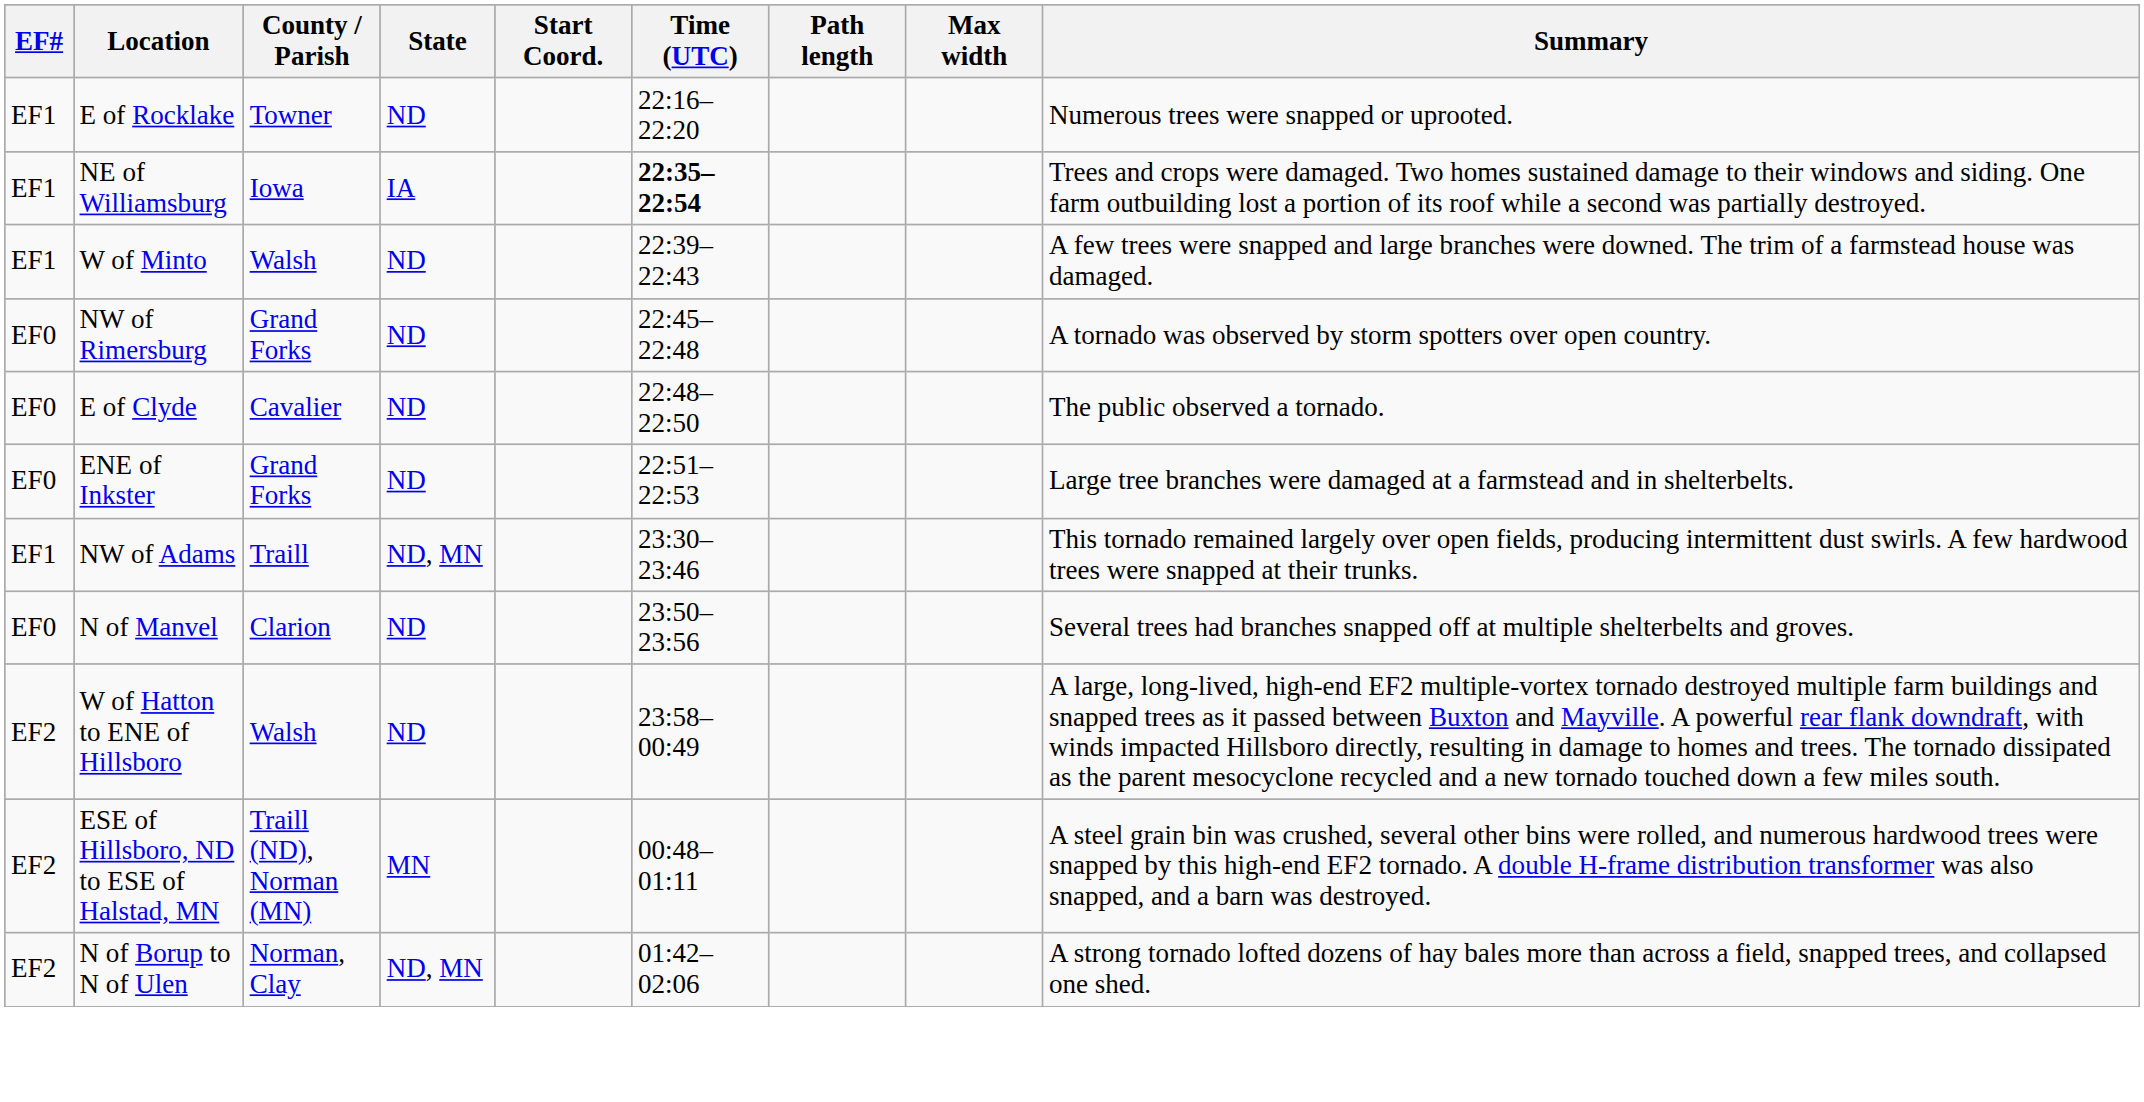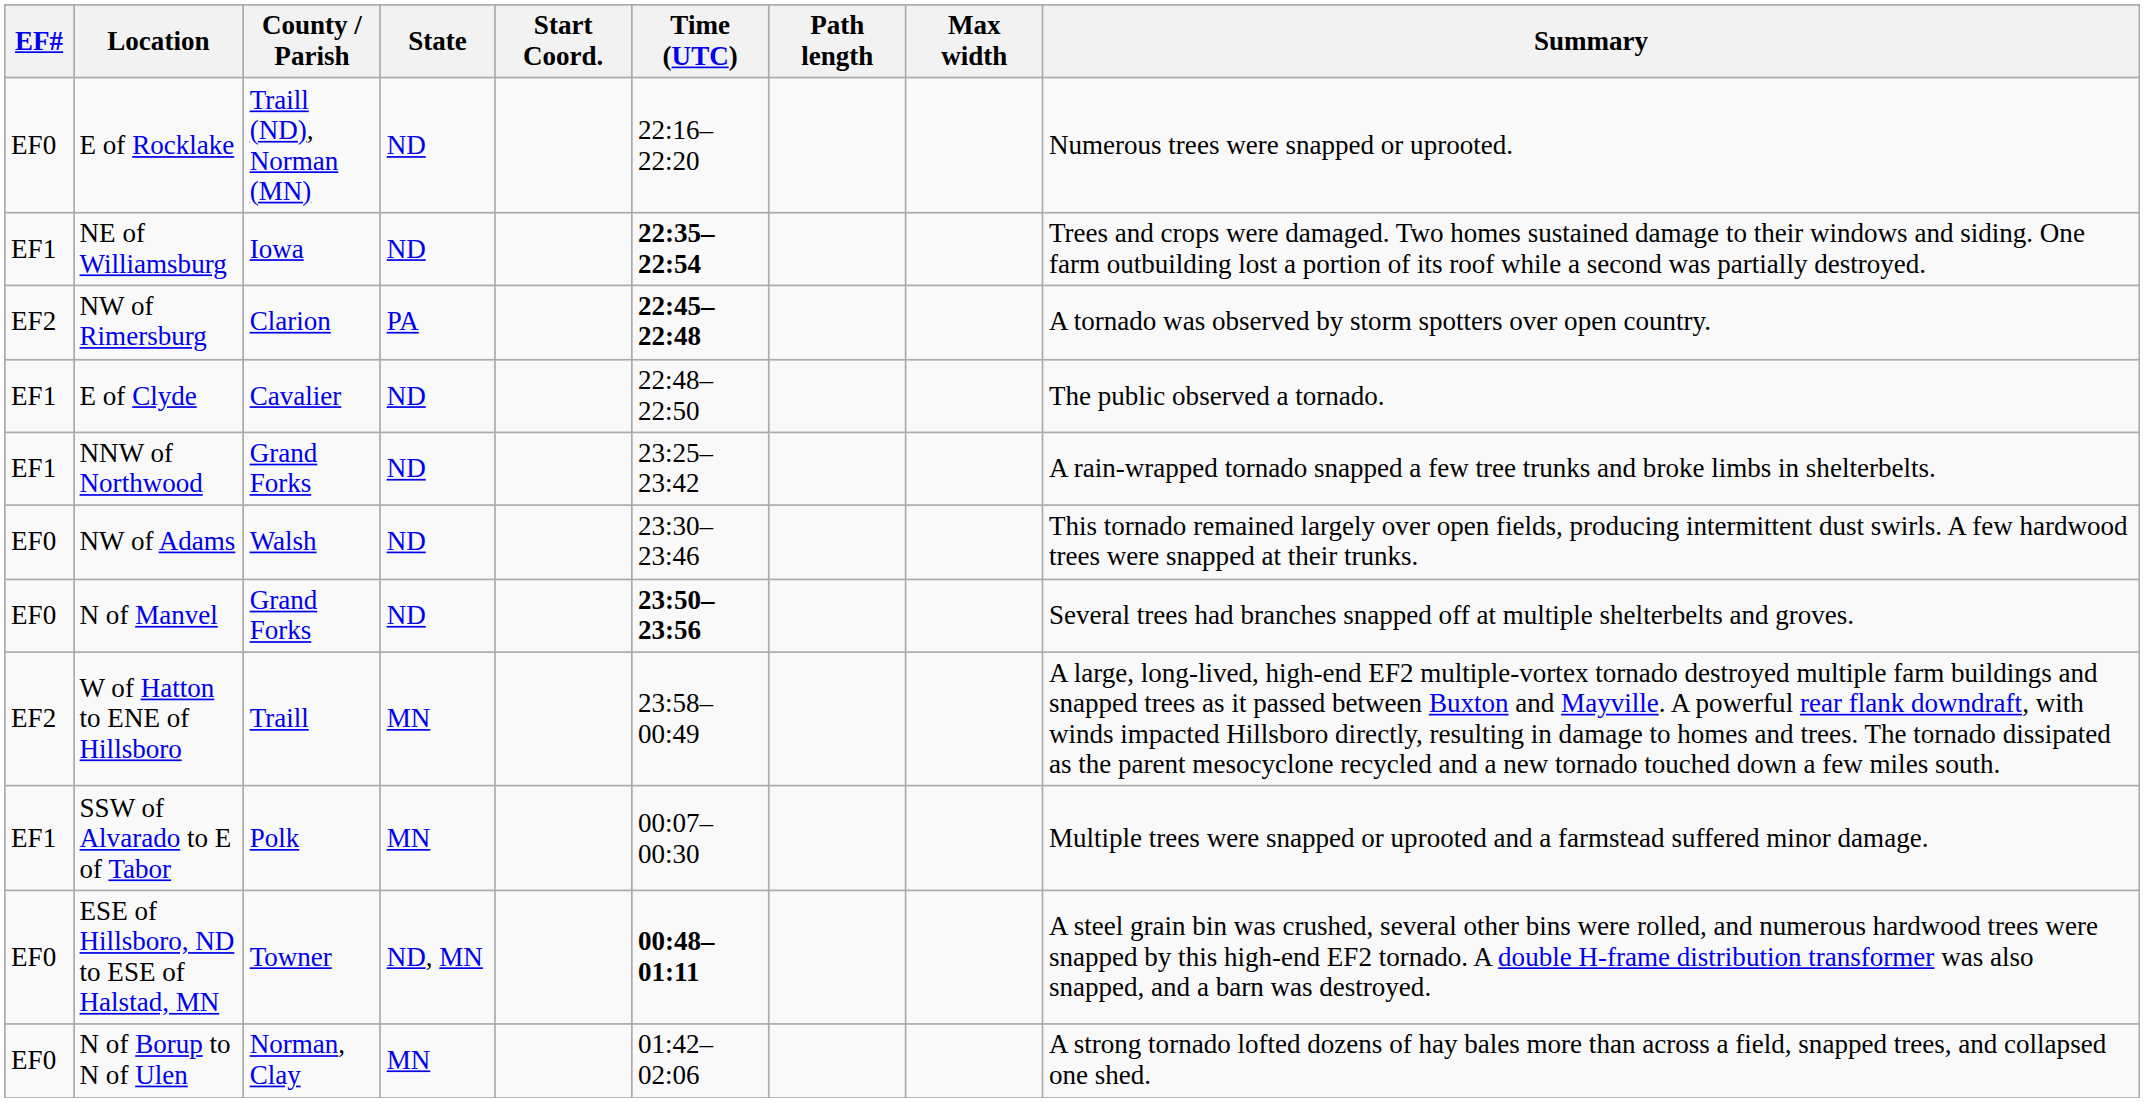(34, 114) EF1 -> (34, 144) EF0
(291, 114) Towner -> (294, 144) Traill (ND), Norman (MN)
(401, 187) IA -> (406, 248) ND
- row: (143, 261)
(34, 334) EF0 -> (34, 321) EF2
(283, 334) Grand Forks -> (290, 321) Clarion
(406, 334) ND -> (403, 321) PA
(675, 334) normal -> (676, 321) bold
(34, 407) EF0 -> (34, 395) EF1
- row: (121, 480)
+ row: (141, 468)
(34, 554) EF1 -> (34, 541) EF0
(279, 554) Traill -> (283, 541) Walsh
(435, 554) ND, MN -> (406, 541) ND
(290, 627) Clarion -> (283, 615) Grand Forks
(675, 627) normal -> (676, 615) bold
(283, 731) Walsh -> (279, 718) Traill
(406, 731) ND -> (408, 718) MN
+ row: (155, 837)
(34, 865) EF2 -> (34, 956) EF0
(294, 865) Traill (ND), Norman (MN) -> (291, 956) Towner
(408, 865) MN -> (435, 956) ND, MN
(675, 865) normal -> (676, 956) bold
(34, 969) EF2 -> (34, 1060) EF0
(435, 969) ND, MN -> (408, 1060) MN
